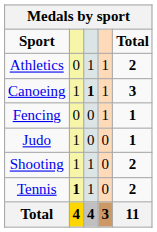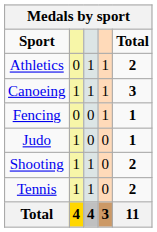(91, 90) bold -> (91, 90) normal
(76, 189) bold -> (76, 189) normal
